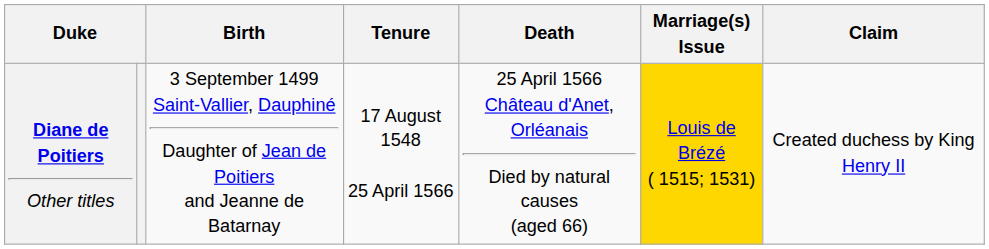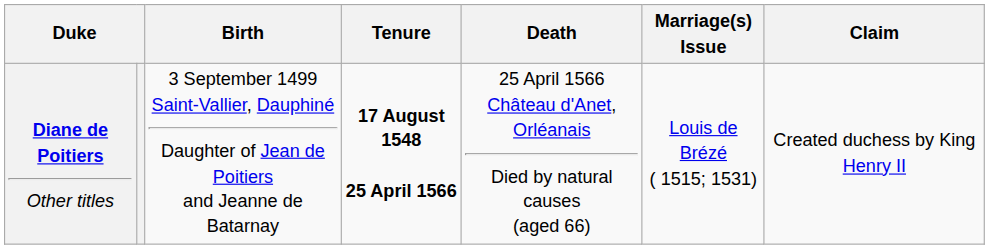(401, 153) normal -> (401, 153) bold
(702, 153) gold background -> (703, 153) no background
